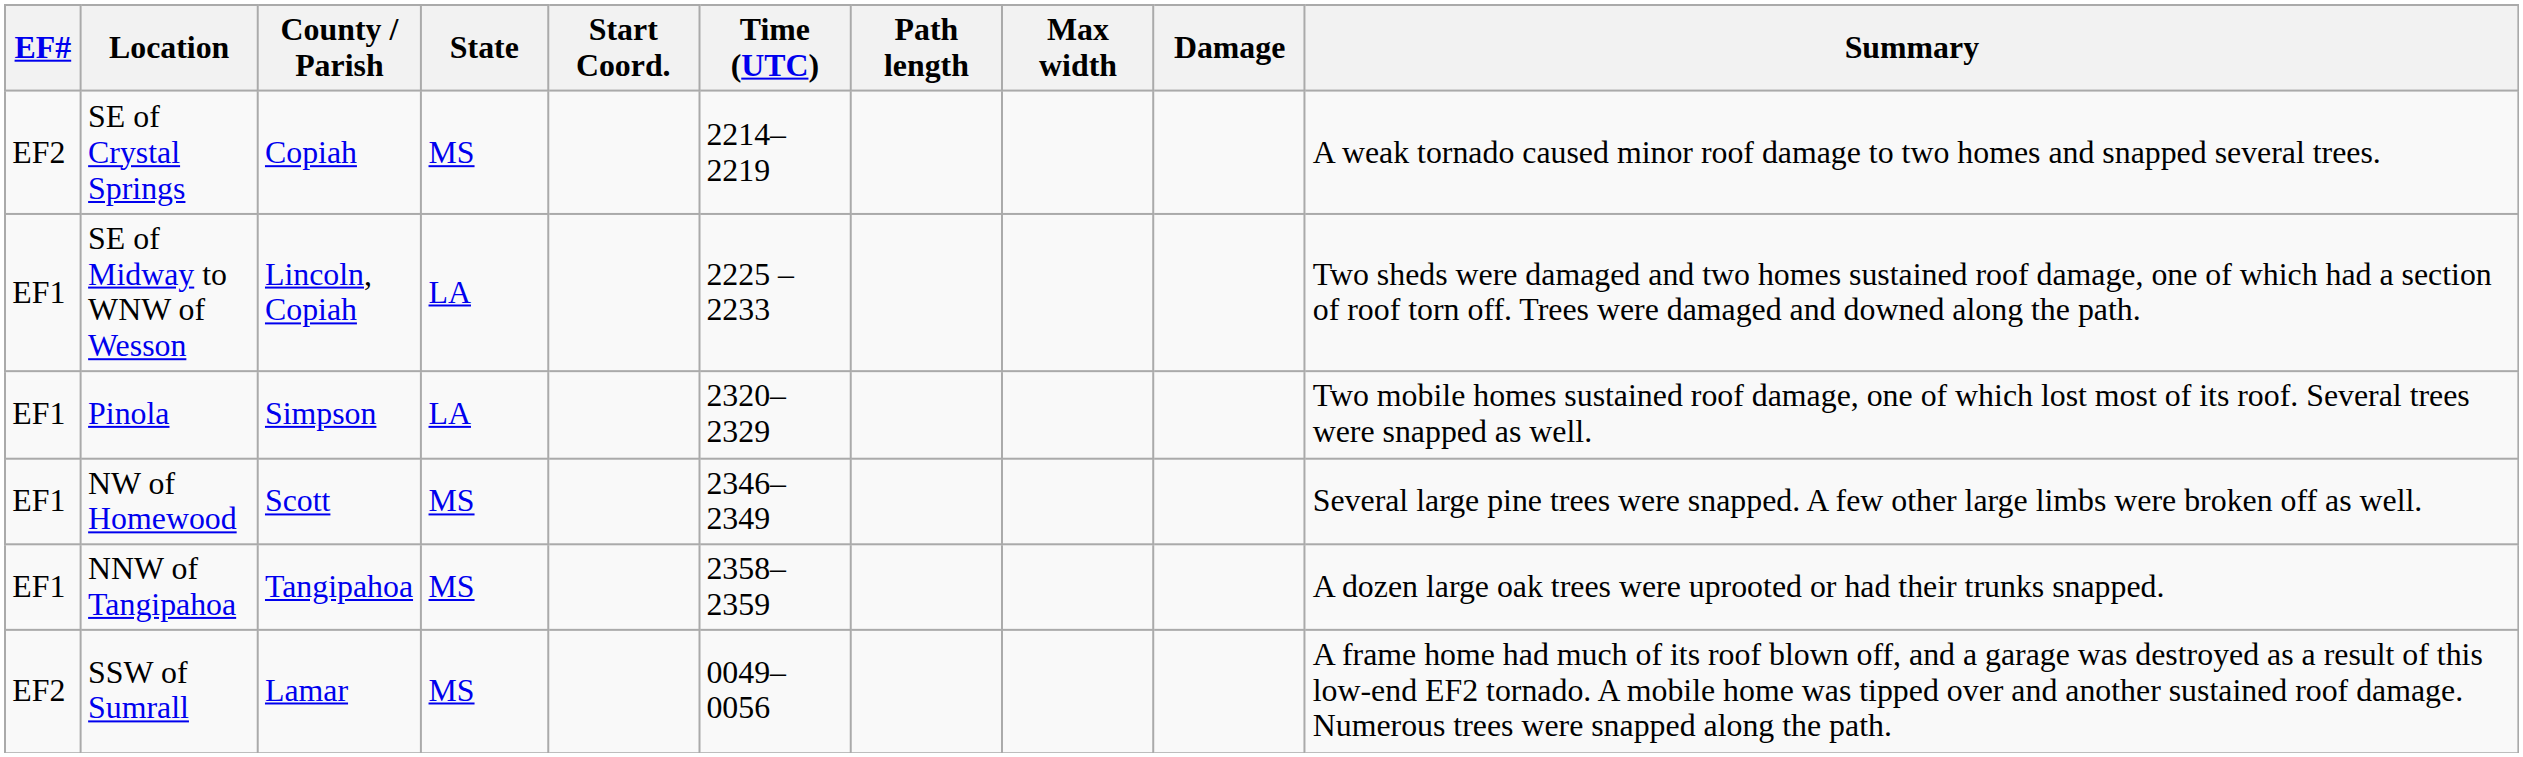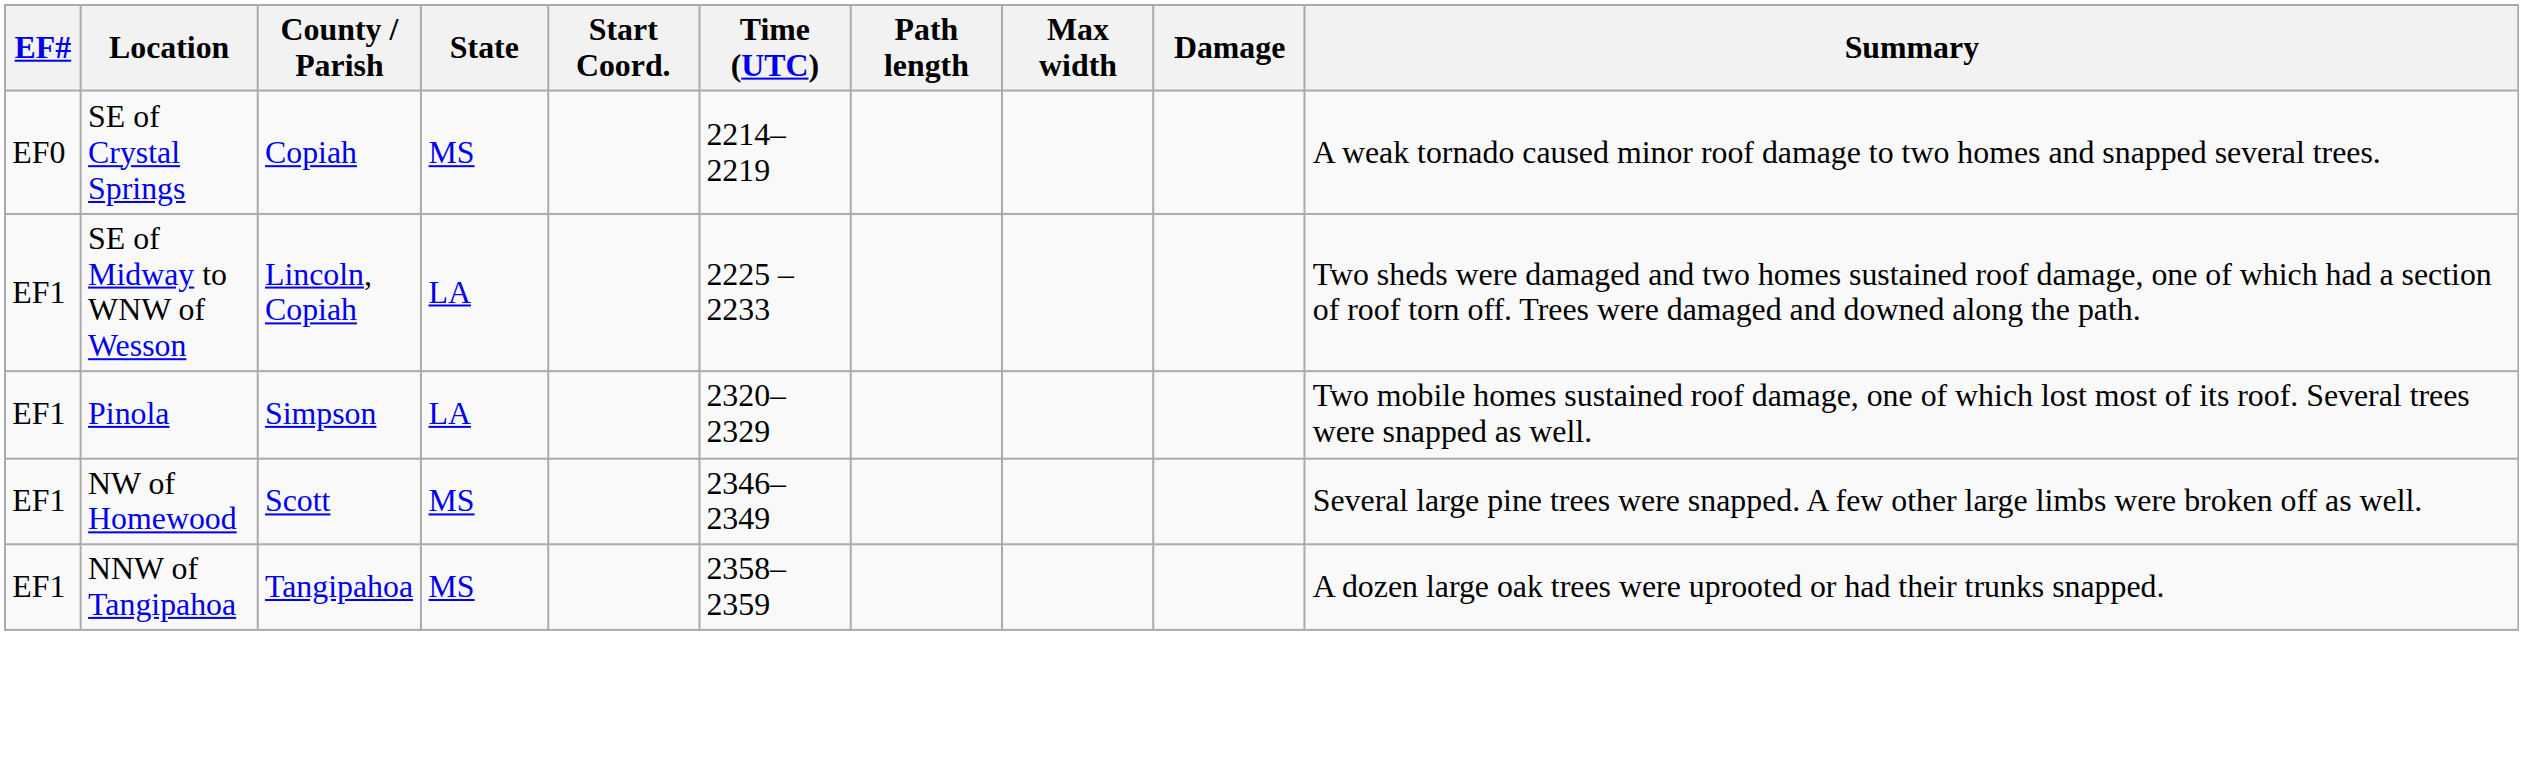(39, 151) EF2 -> (39, 151) EF0
- row: (139, 690)
